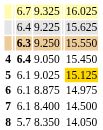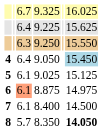(24, 43) bold -> (24, 43) normal
(24, 59) bold -> (24, 59) normal
(81, 59) no background -> (81, 59) lightblue background
(81, 75) gold background -> (81, 75) no background
(24, 90) no background -> (24, 90) lightsalmon background
(81, 122) normal -> (81, 122) bold
